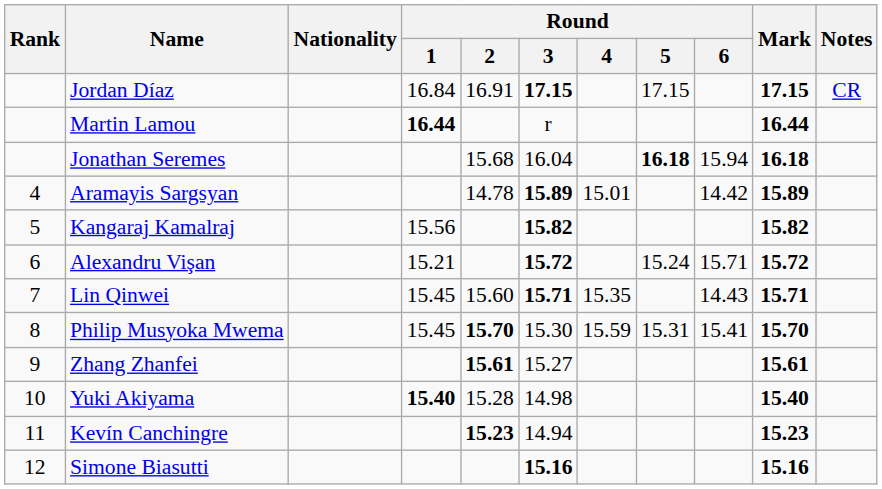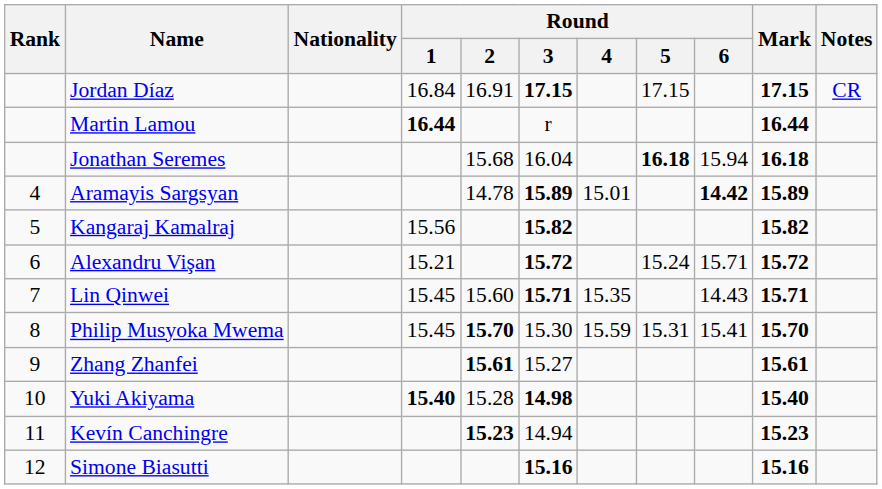(724, 192) normal -> (724, 192) bold
(548, 398) normal -> (548, 398) bold
